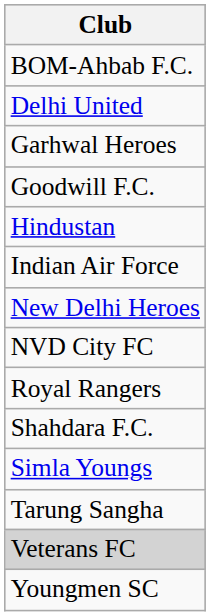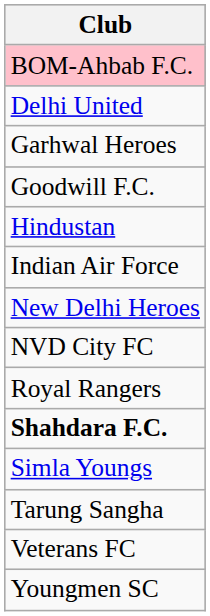(102, 65) no background -> (102, 65) pink background
(82, 428) normal -> (89, 428) bold
(73, 549) lightgrey background -> (73, 549) no background
